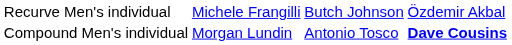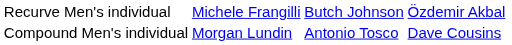(457, 32) bold -> (454, 32) normal
